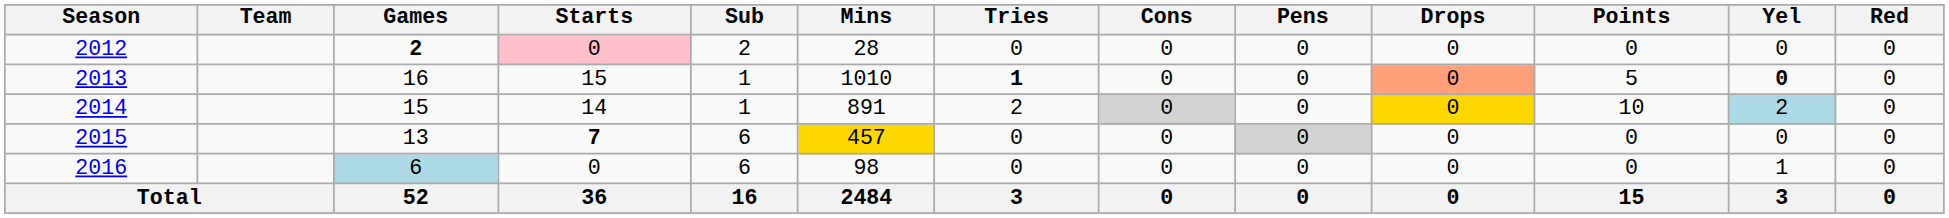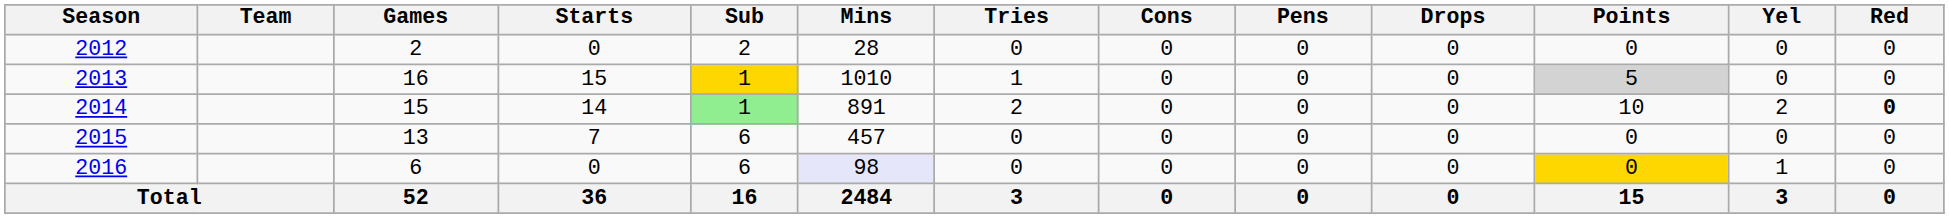(416, 49) bold -> (416, 49) normal
(594, 49) pink background -> (594, 49) no background
(745, 79) no background -> (745, 79) gold background
(1017, 79) bold -> (1017, 79) normal
(1453, 79) lightsalmon background -> (1453, 79) no background
(1632, 79) no background -> (1632, 79) lightgrey background
(1782, 79) bold -> (1782, 79) normal
(745, 109) no background -> (745, 109) lightgreen background
(1167, 109) lightgrey background -> (1167, 109) no background
(1453, 109) gold background -> (1453, 109) no background
(1782, 109) lightblue background -> (1782, 109) no background
(1890, 109) normal -> (1890, 109) bold
(594, 138) bold -> (594, 138) normal
(866, 138) gold background -> (866, 138) no background
(1303, 138) lightgrey background -> (1303, 138) no background
(416, 168) lightblue background -> (416, 168) no background
(866, 168) no background -> (866, 168) lavender background
(1632, 168) no background -> (1632, 168) gold background
